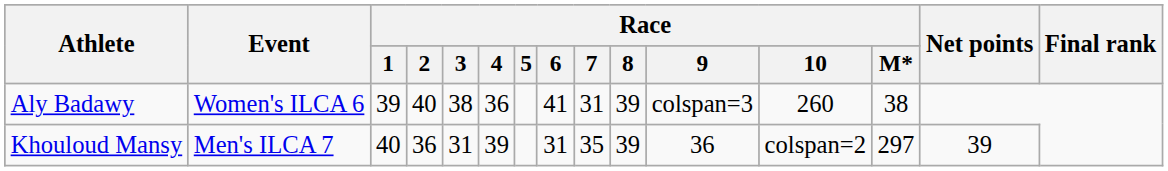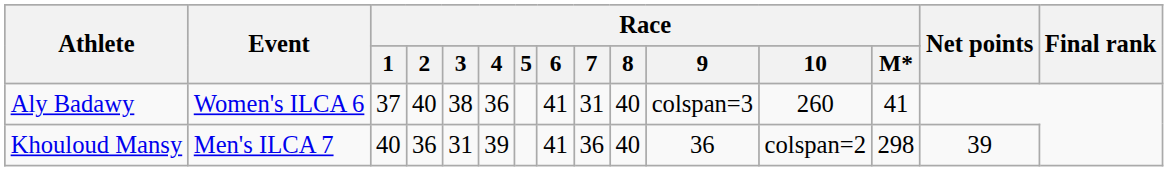(388, 104) 39 -> (388, 104) 37
(628, 104) 39 -> (628, 104) 40
(896, 104) 38 -> (896, 104) 41
(556, 144) 31 -> (556, 144) 41
(592, 144) 35 -> (592, 144) 36
(628, 144) 39 -> (628, 144) 40
(896, 144) 297 -> (896, 144) 298
